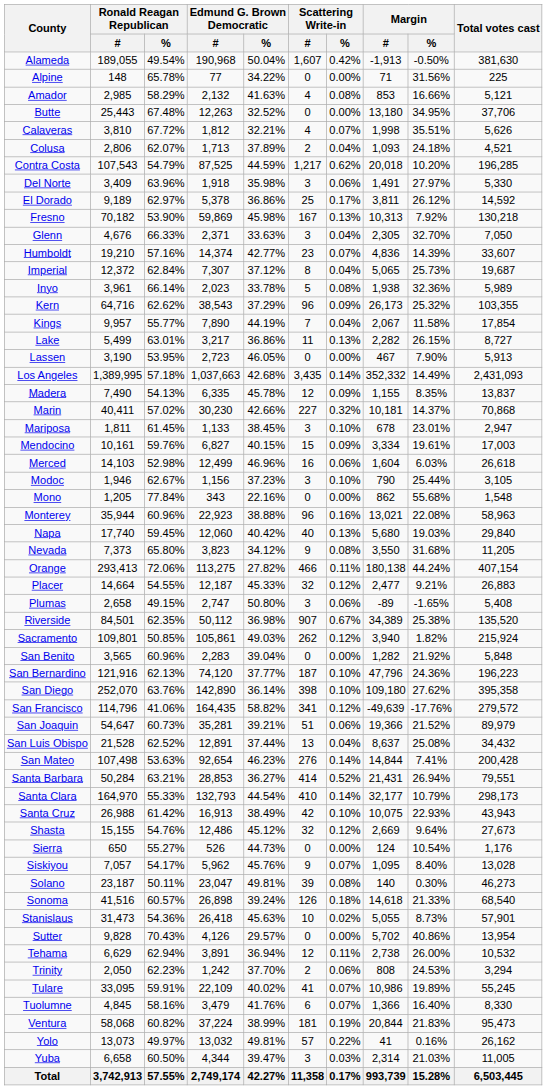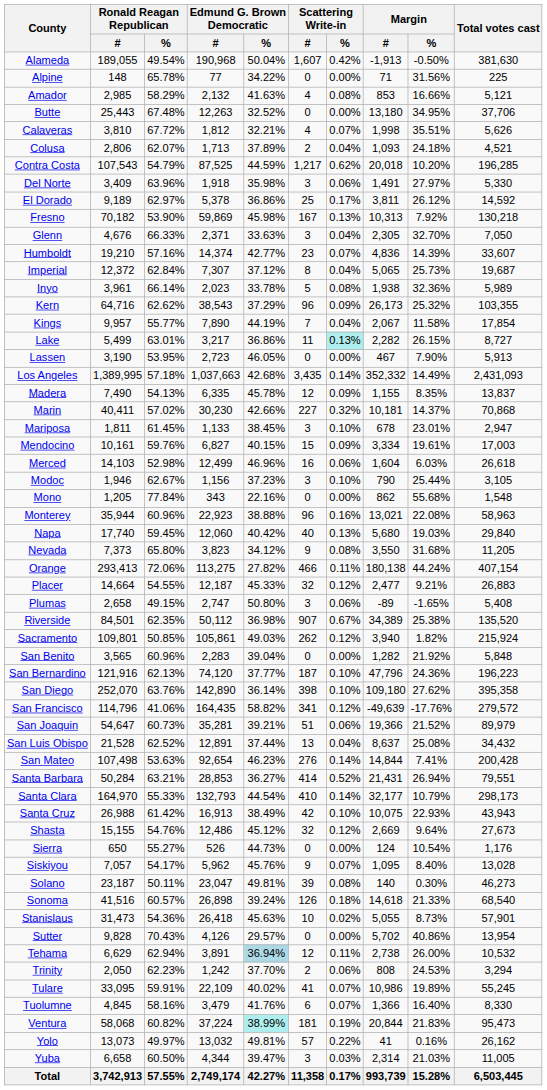(345, 340) no background -> (345, 340) paleturquoise background
(266, 953) no background -> (266, 953) lightblue background
(266, 1023) no background -> (266, 1023) paleturquoise background
